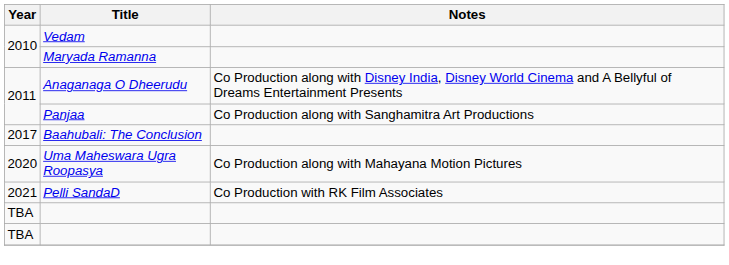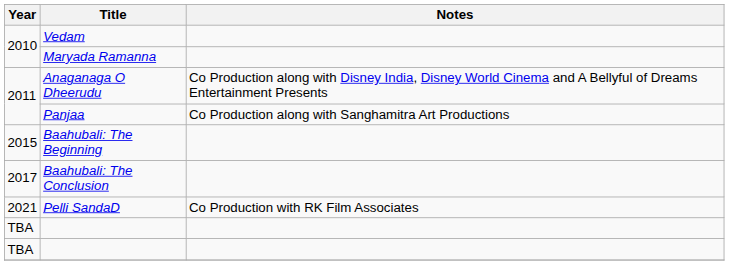+ row: (22, 142)
- row: (22, 163)
